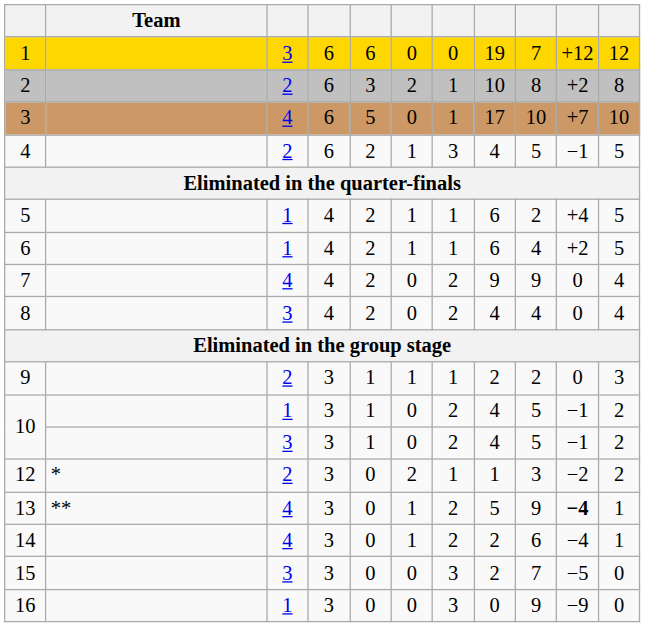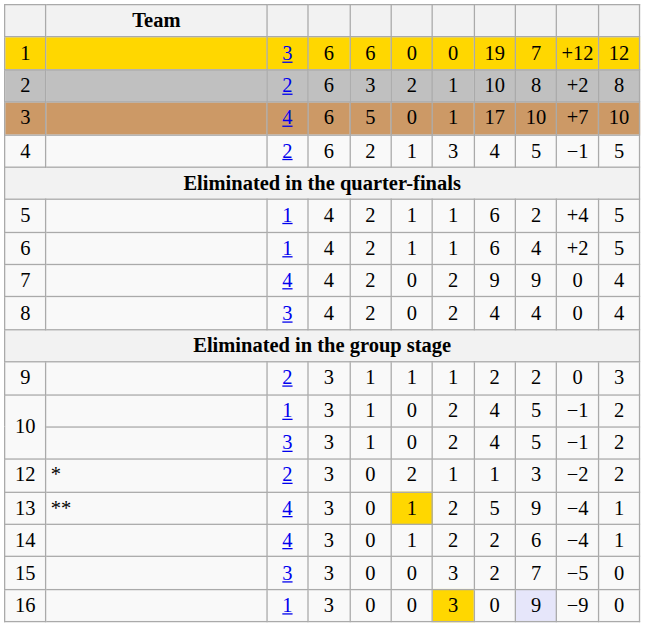(412, 507) no background -> (412, 507) gold background
(578, 507) bold -> (578, 507) normal
(453, 605) no background -> (453, 605) gold background
(536, 605) no background -> (536, 605) lavender background
